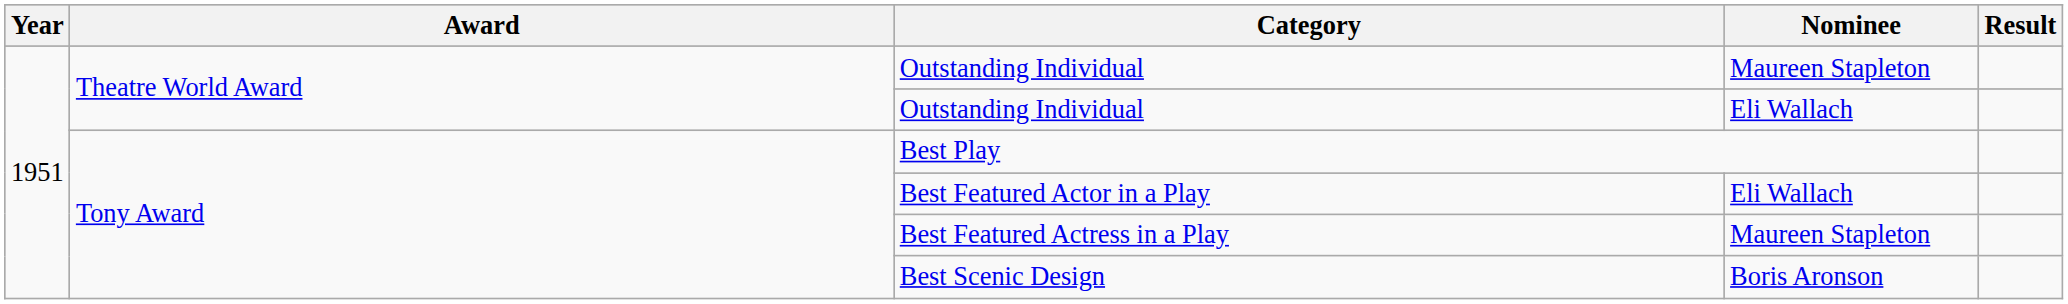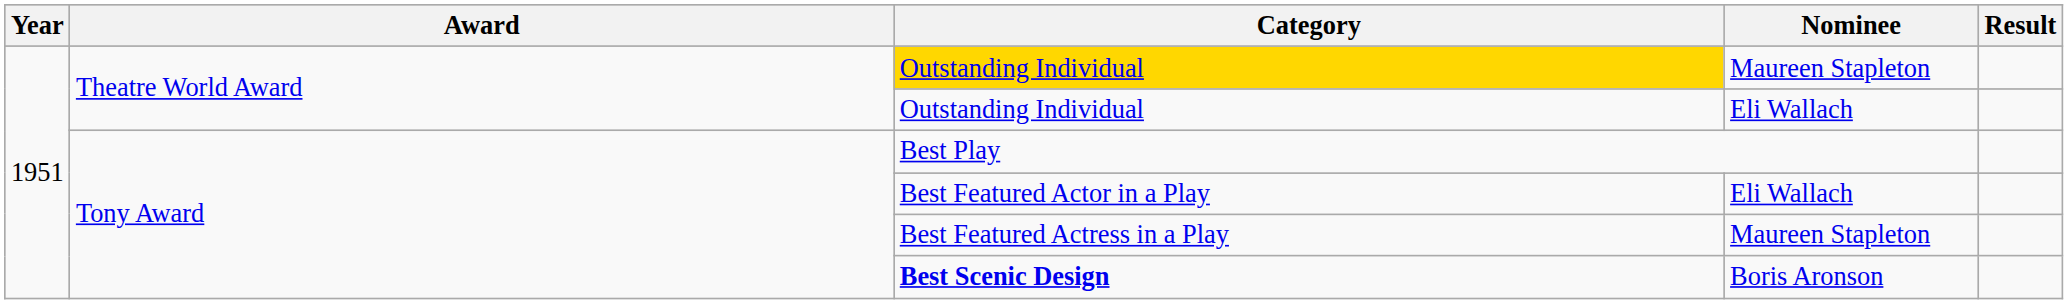(1022, 67) no background -> (1022, 67) gold background
(1002, 276) normal -> (1005, 276) bold
